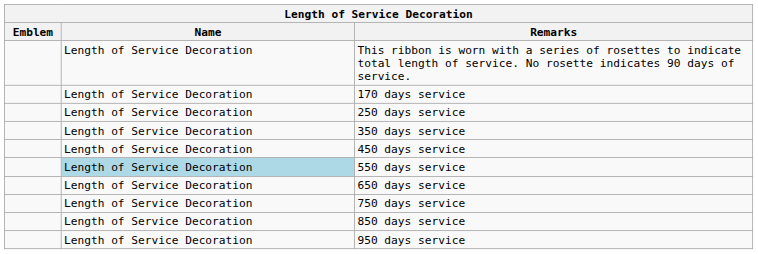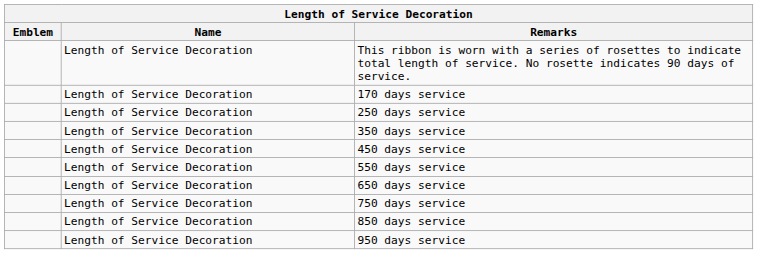(158, 167) lightblue background -> (158, 167) no background
